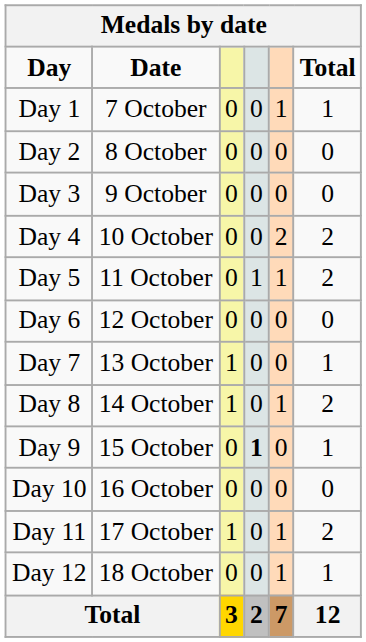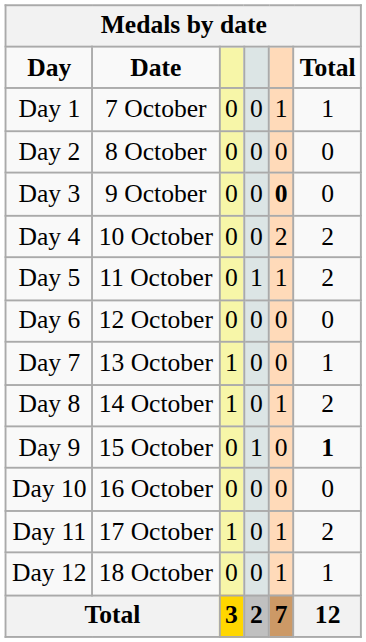(281, 193) normal -> (281, 193) bold
(256, 446) bold -> (256, 446) normal
(328, 446) normal -> (328, 446) bold
